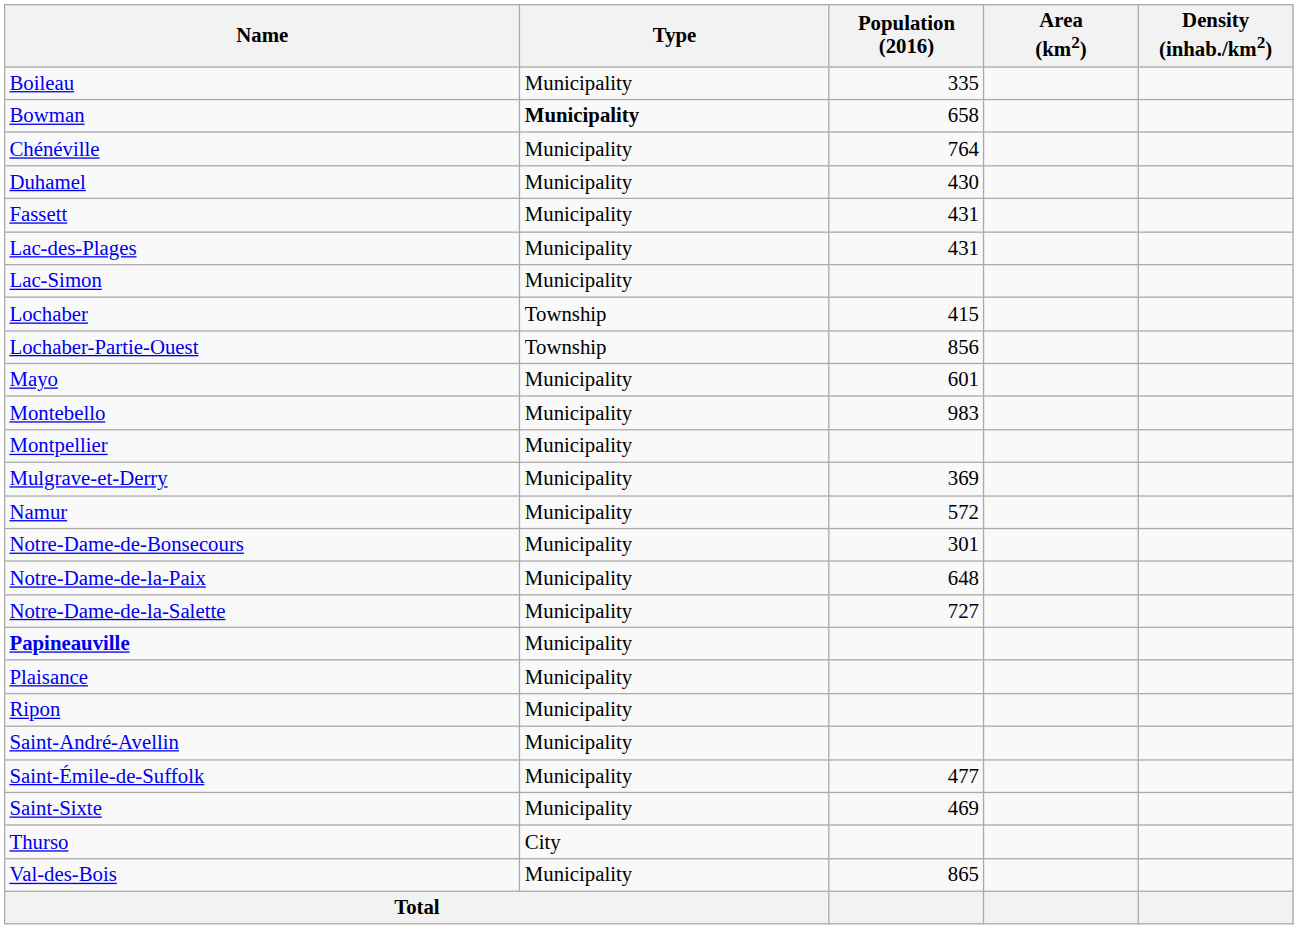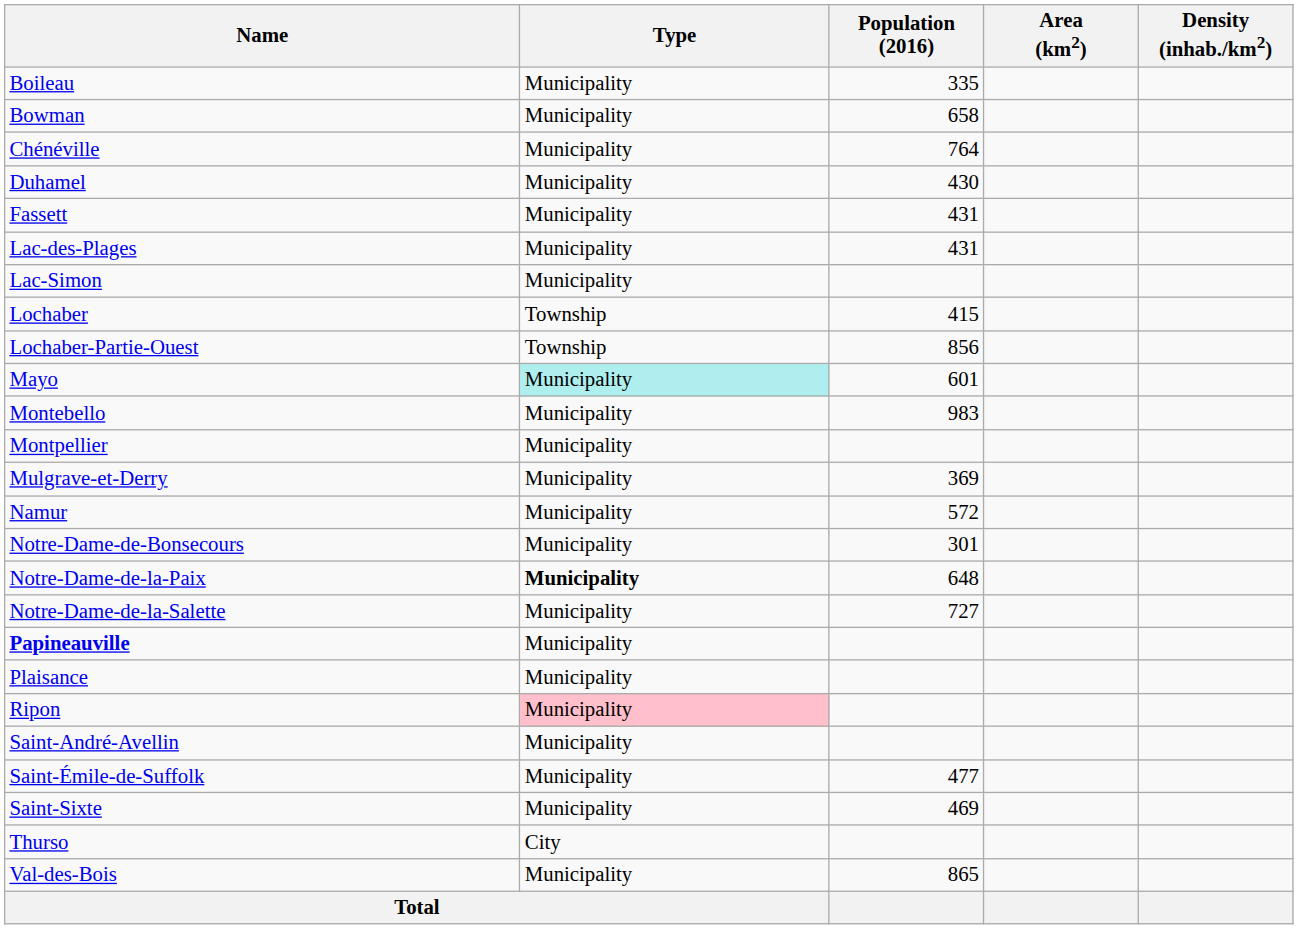(582, 115) bold -> (578, 115) normal
(578, 379) no background -> (578, 379) paleturquoise background
(578, 577) normal -> (582, 577) bold
(578, 709) no background -> (578, 709) pink background
